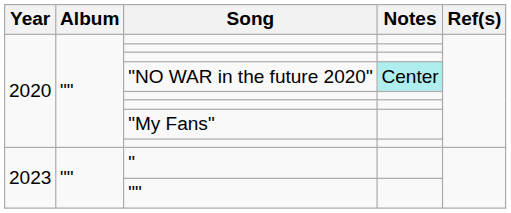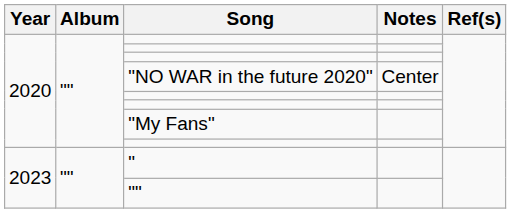(410, 76) paleturquoise background -> (410, 76) no background
